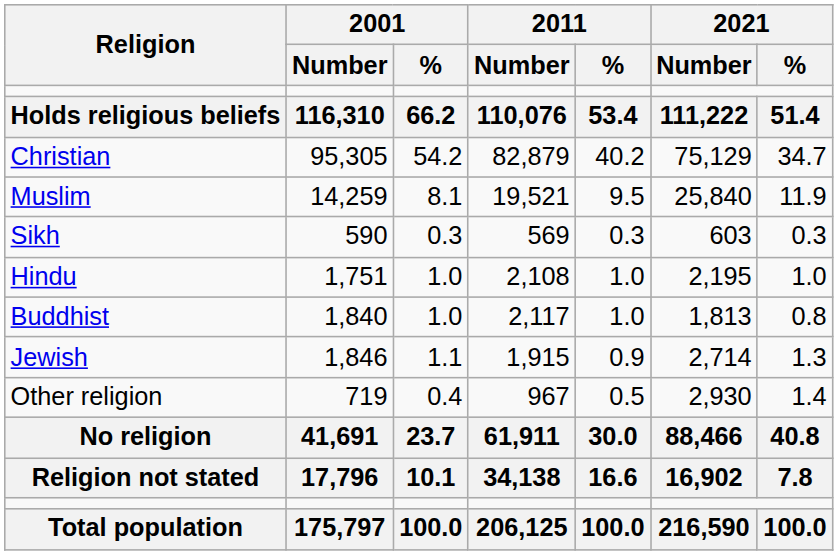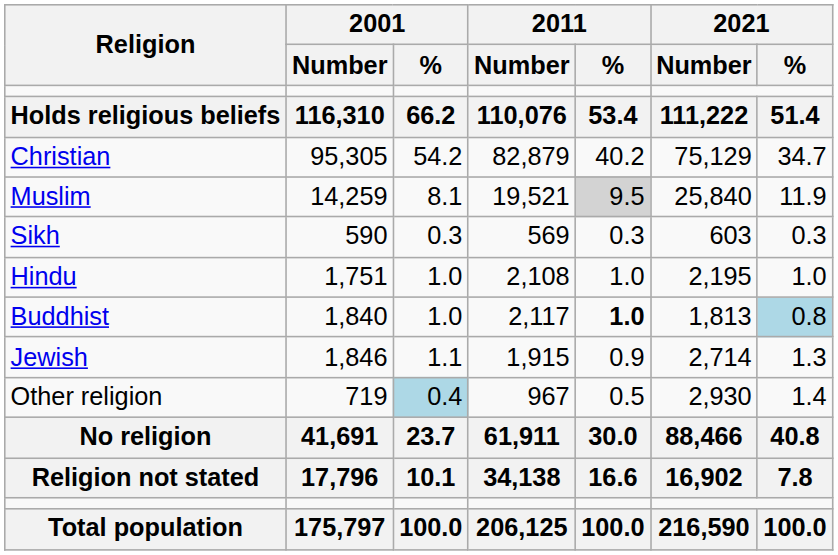(627, 196) no background -> (627, 196) lightgrey background
(627, 316) normal -> (627, 316) bold
(809, 316) no background -> (809, 316) lightblue background
(445, 397) no background -> (445, 397) lightblue background
